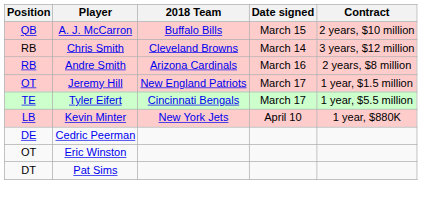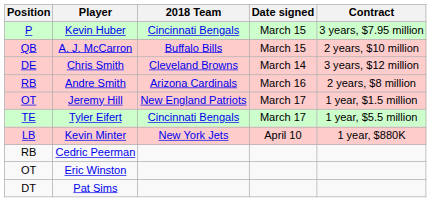+ row: (95, 30)
(29, 48) RB -> (29, 65) DE
(29, 135) DE -> (29, 153) RB
